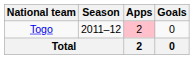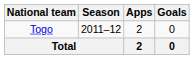(139, 29) pink background -> (139, 29) no background
